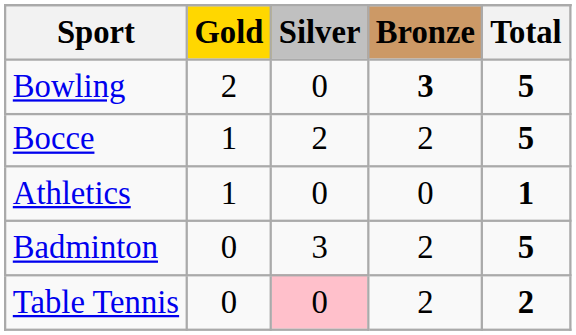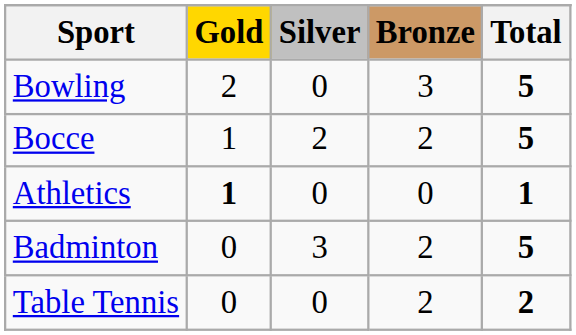(425, 85) bold -> (425, 85) normal
(229, 193) normal -> (229, 193) bold
(320, 301) pink background -> (320, 301) no background
